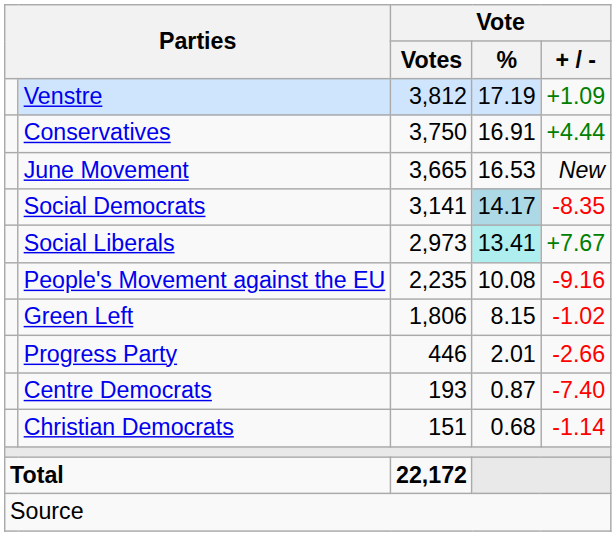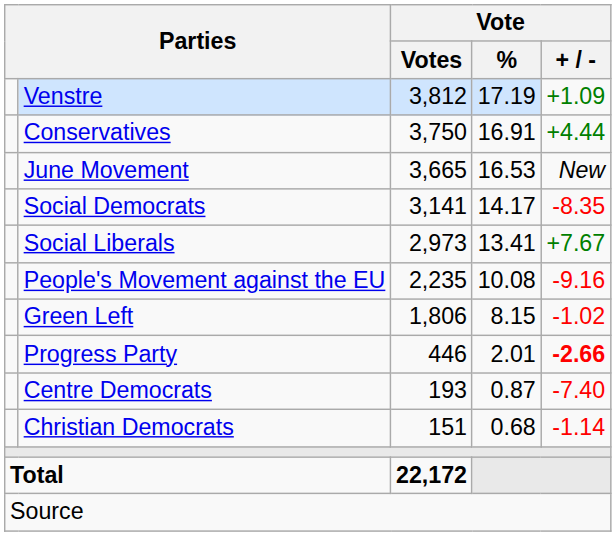(507, 206) lightblue background -> (507, 206) no background
(507, 243) paleturquoise background -> (507, 243) no background
(579, 354) normal -> (579, 354) bold
